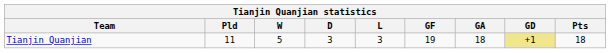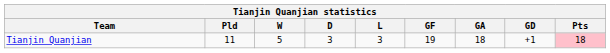(530, 40) khaki background -> (530, 40) no background
(580, 40) no background -> (580, 40) pink background
